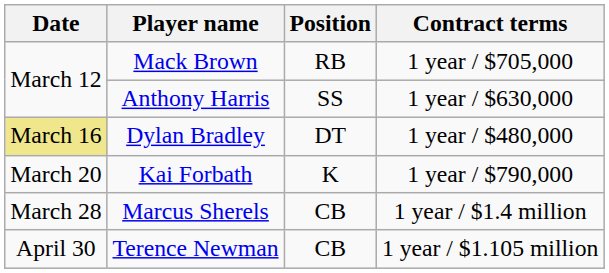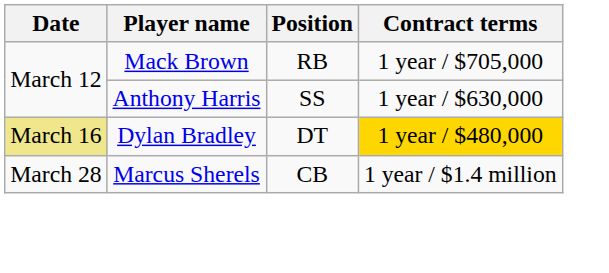(490, 135) no background -> (460, 135) gold background
- row: (196, 173)
- row: (196, 248)
